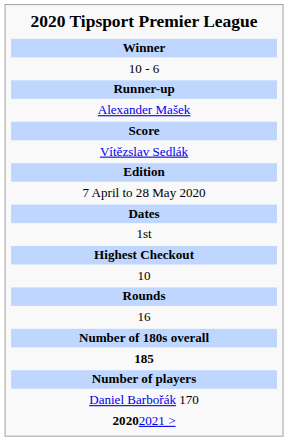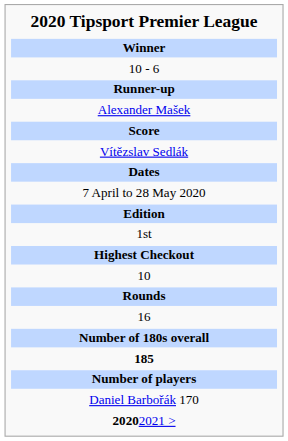(144, 172) Edition -> (144, 172) Dates
(144, 213) Dates -> (144, 213) Edition
